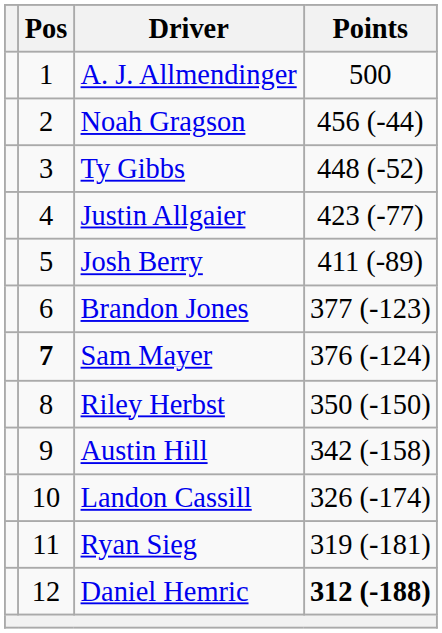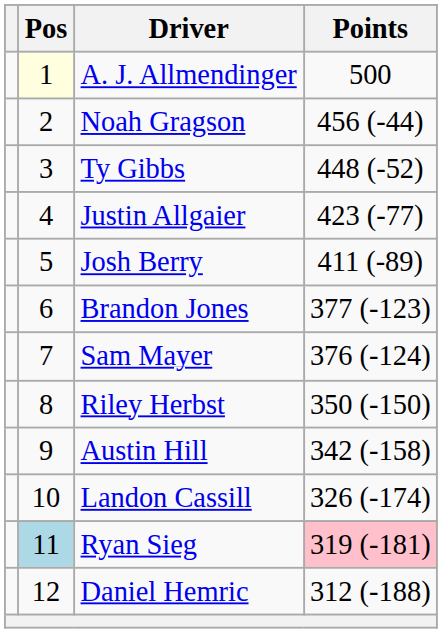(46, 74) no background -> (46, 74) lightyellow background
(46, 356) bold -> (46, 356) normal
(46, 543) no background -> (46, 543) lightblue background
(370, 543) no background -> (370, 543) pink background
(370, 590) bold -> (370, 590) normal
